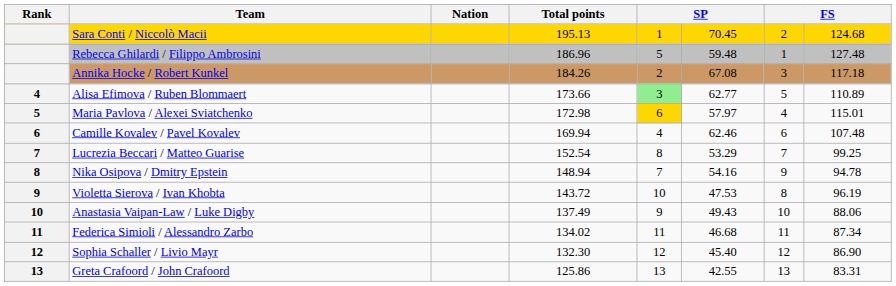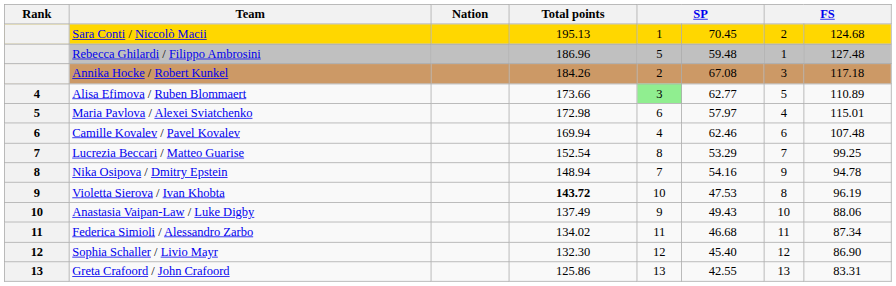(659, 113) gold background -> (659, 113) no background
(573, 192) normal -> (573, 192) bold
